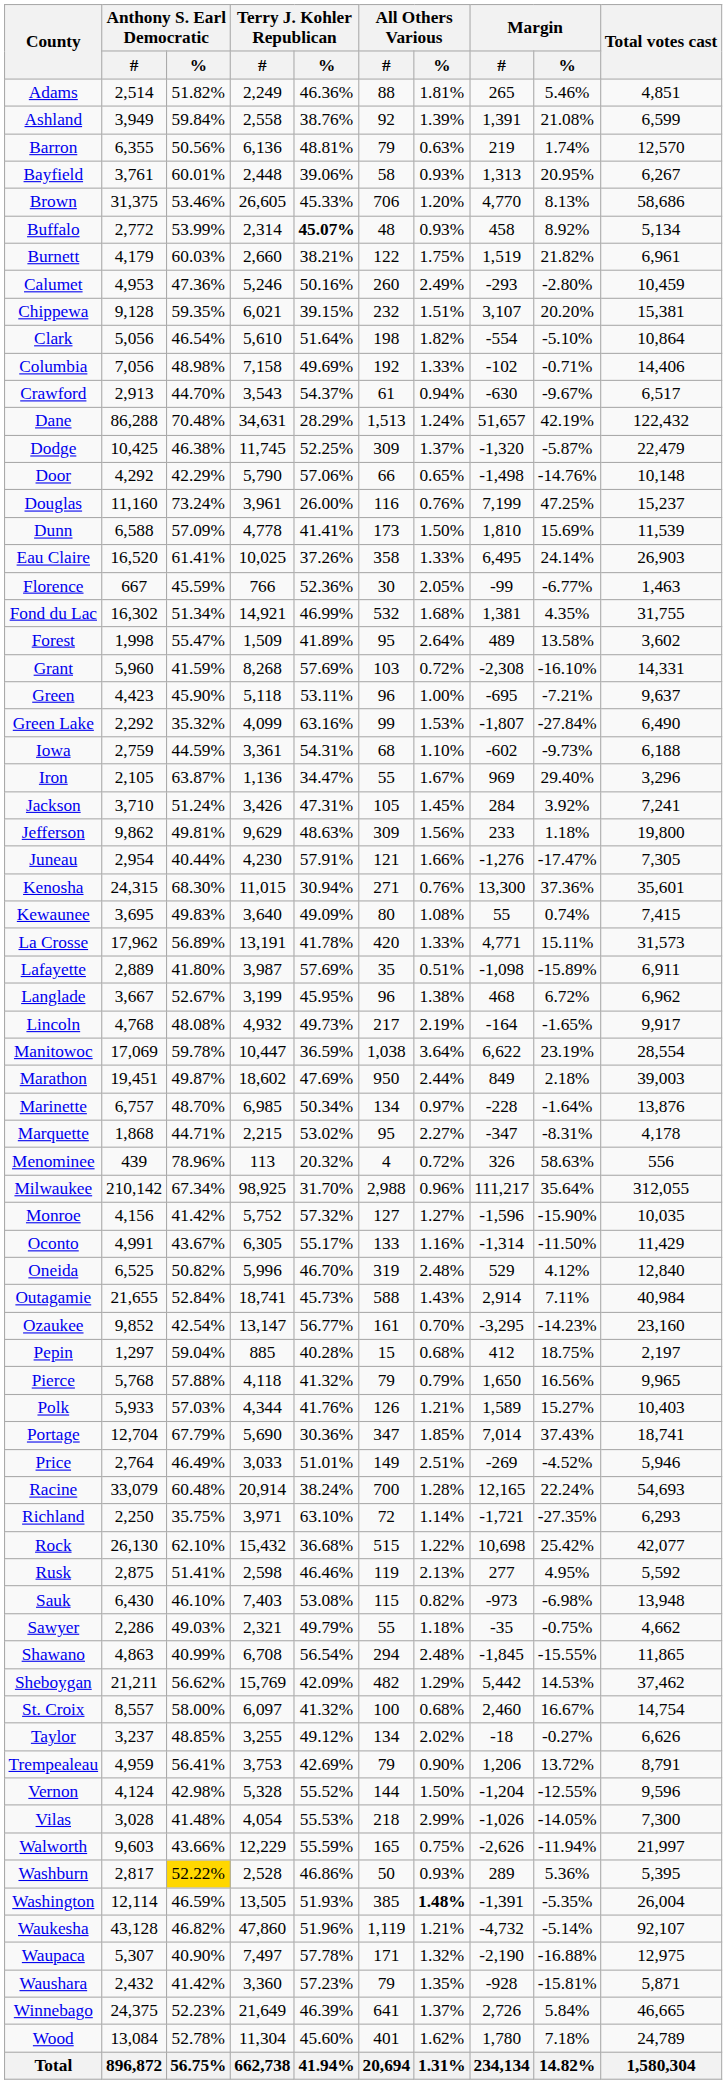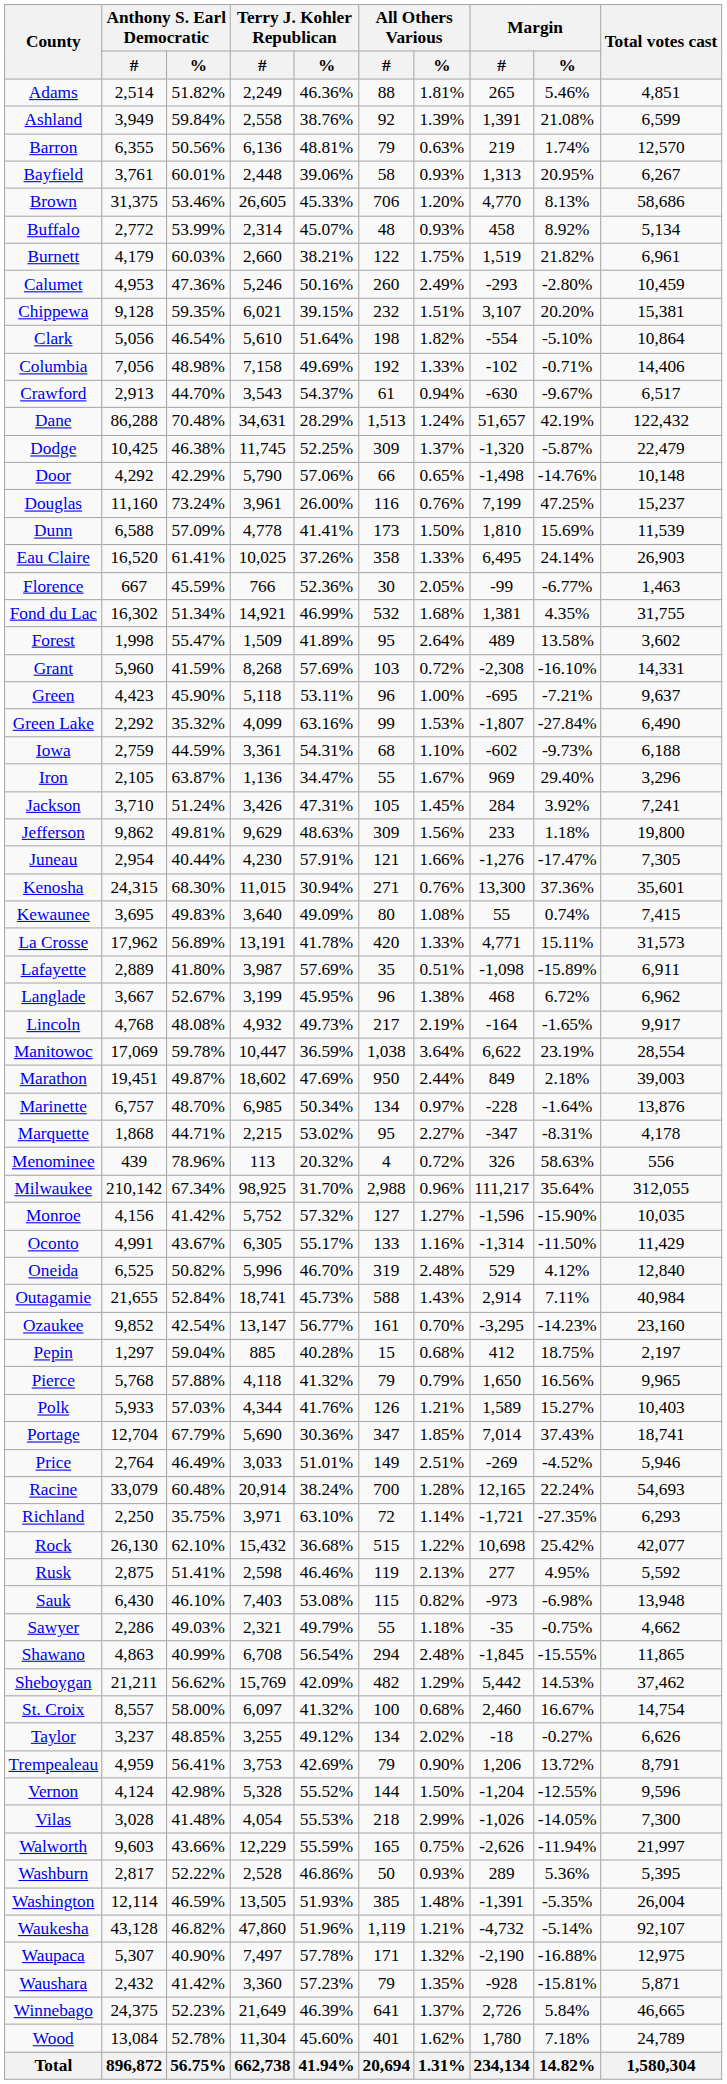(327, 229) bold -> (327, 229) normal
(198, 1873) gold background -> (198, 1873) no background
(442, 1901) bold -> (442, 1901) normal
